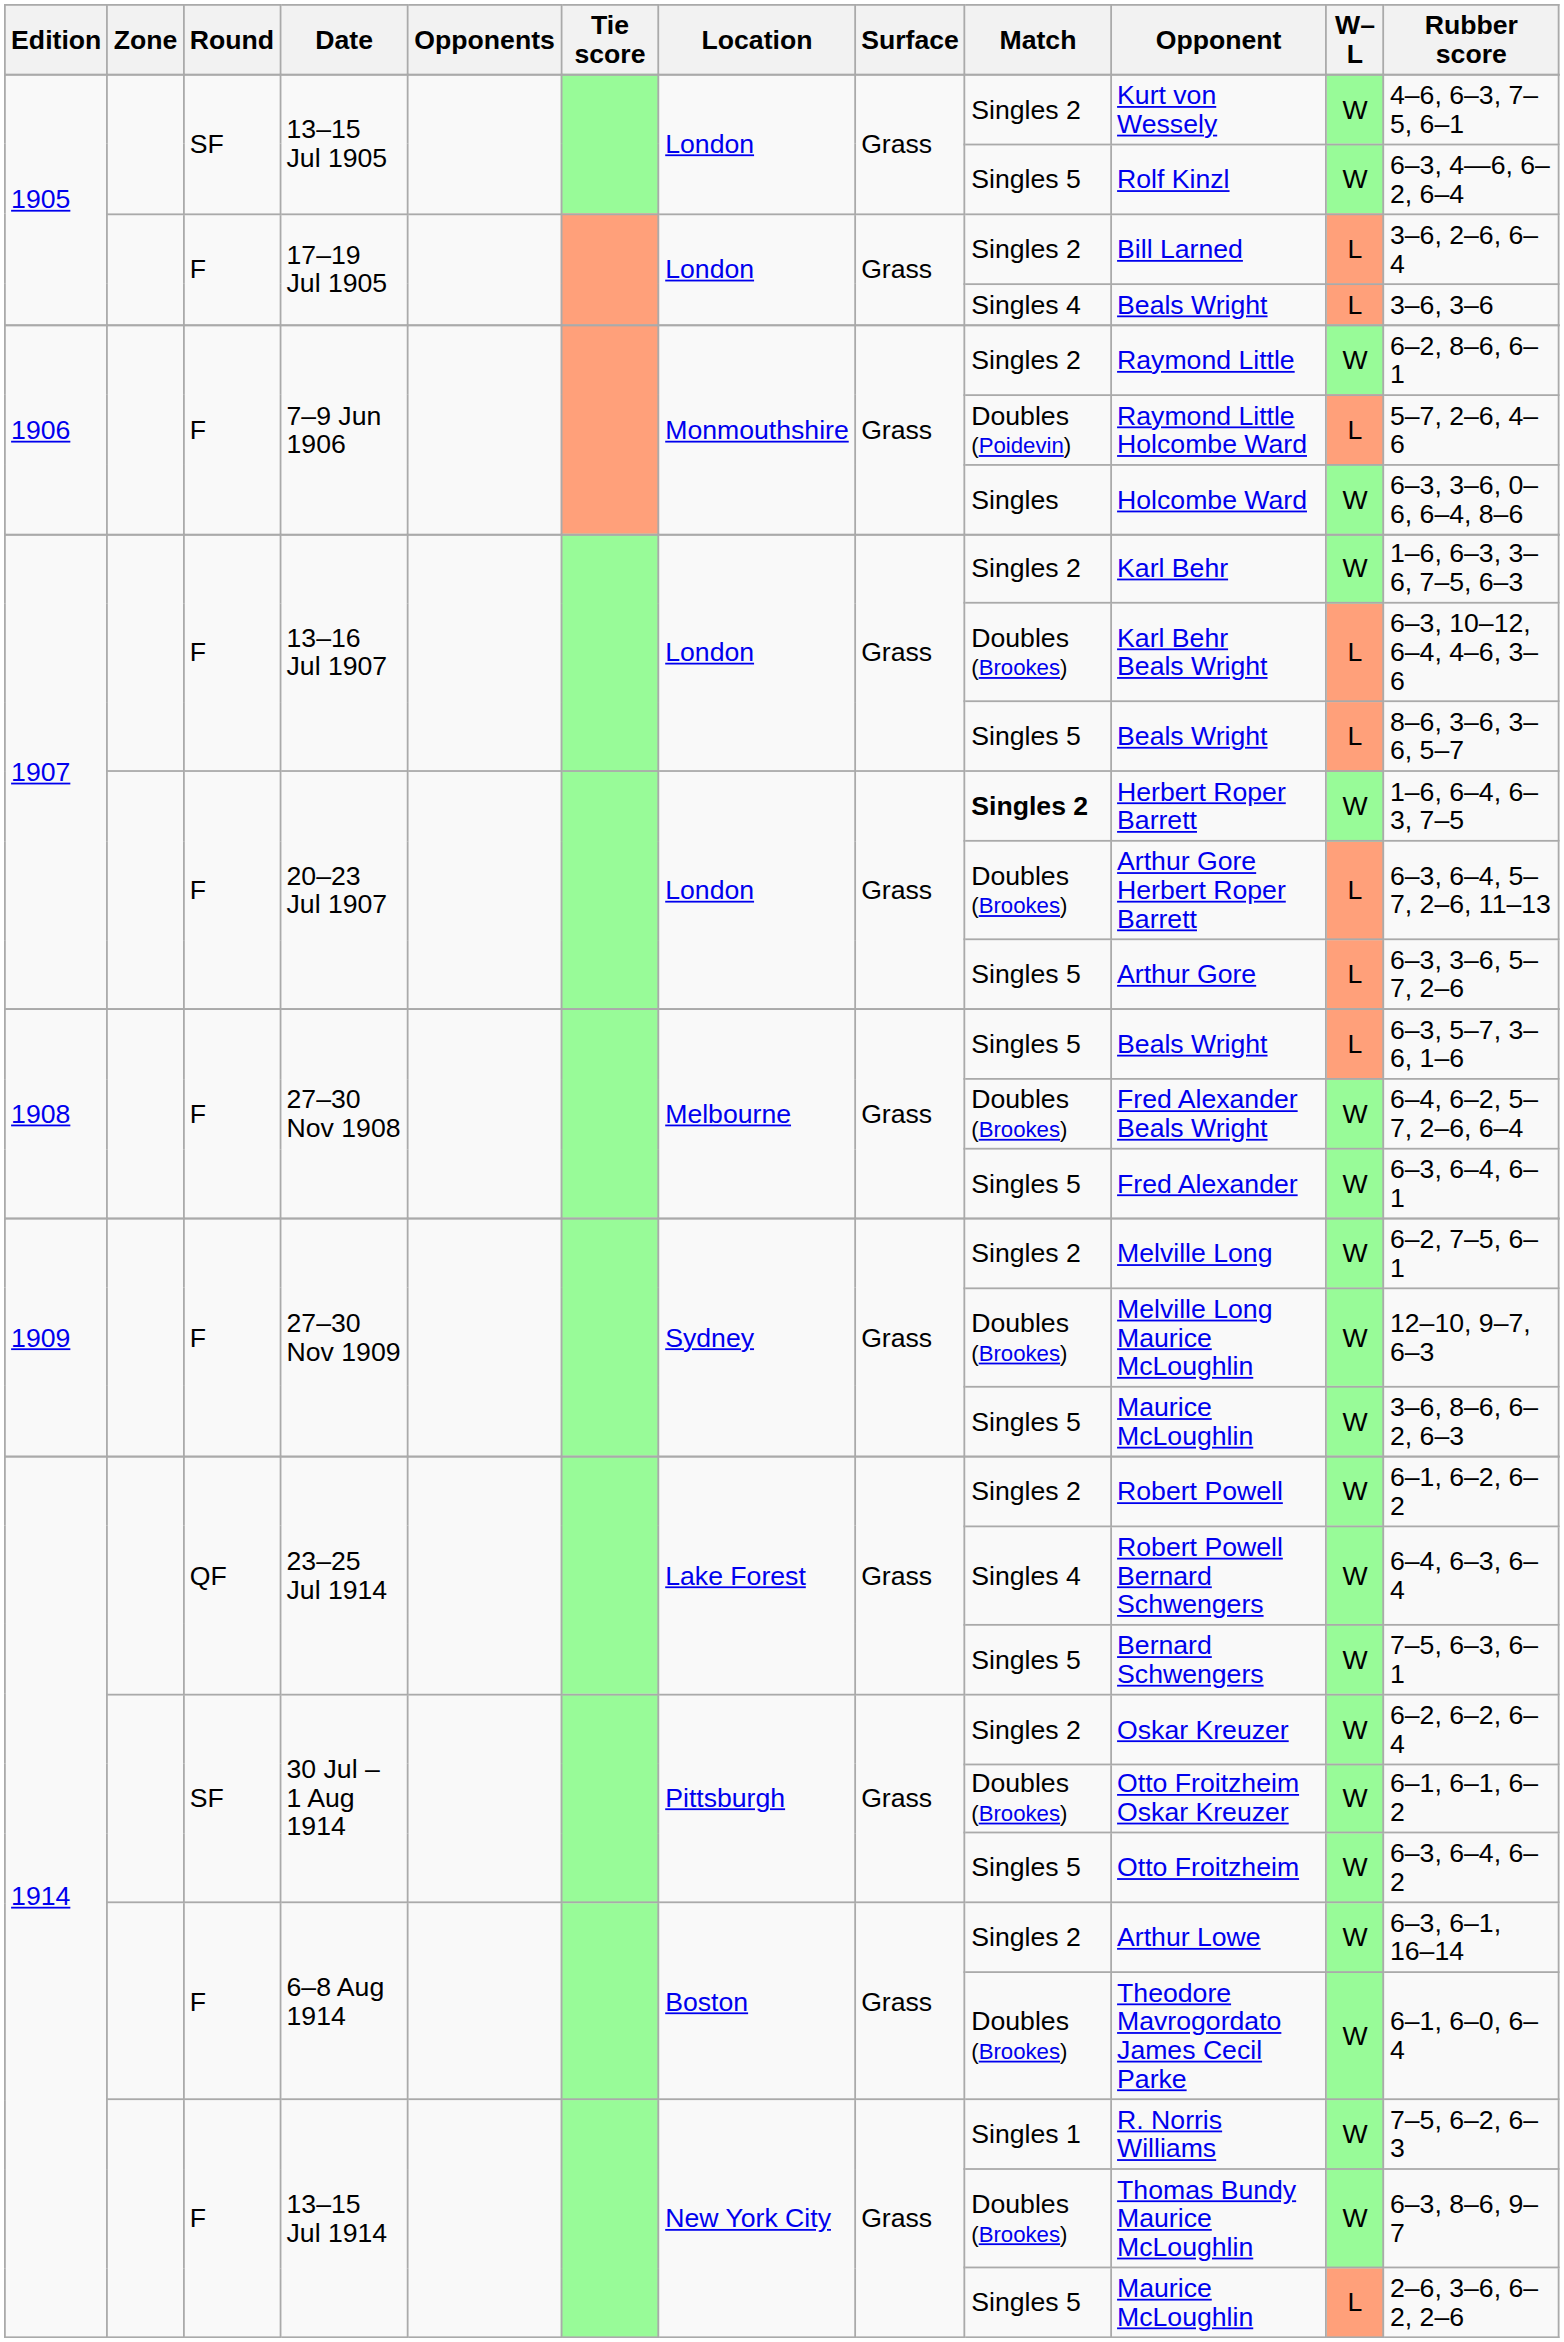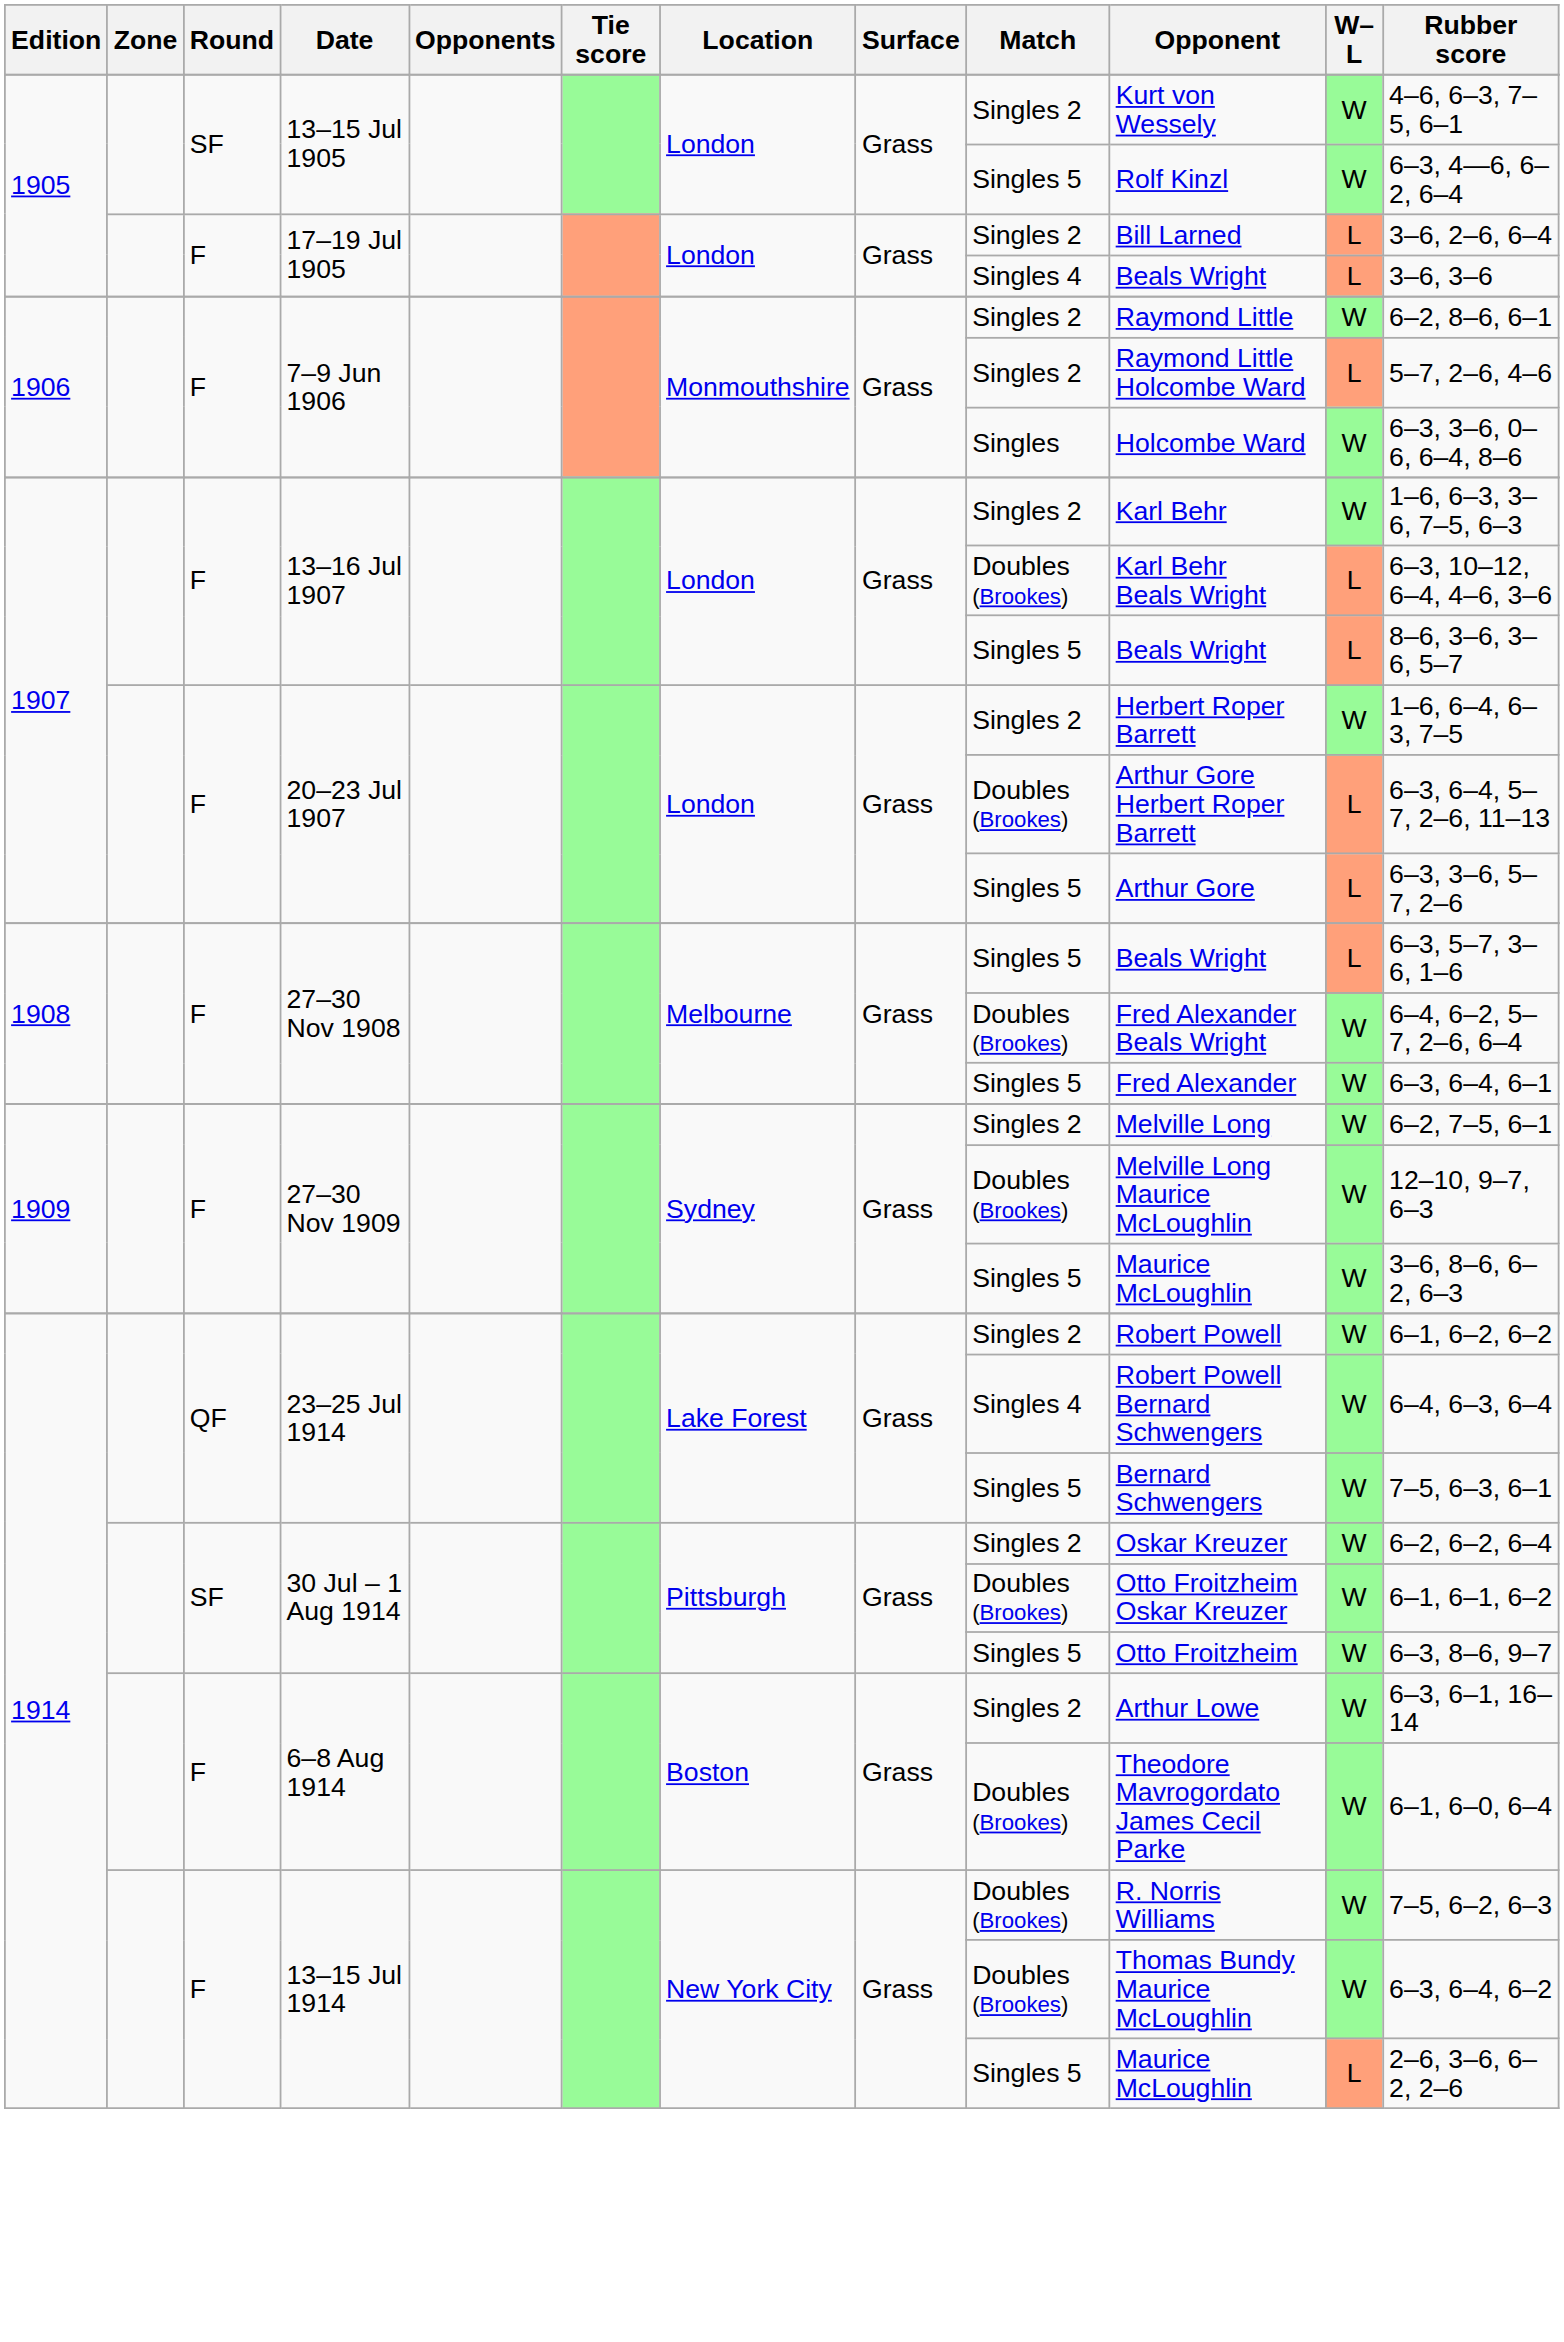(1021, 429) Doubles (Poidevin) -> (1027, 372) Singles 2
(1030, 806) bold -> (1027, 720) normal
(1464, 1868) 6–3, 6–4, 6–2 -> (1471, 1653) 6–3, 8–6, 9–7
(1026, 2134) Singles 1 -> (1021, 1905) Doubles (Brookes)
(1464, 2218) 6–3, 8–6, 9–7 -> (1471, 1989) 6–3, 6–4, 6–2
